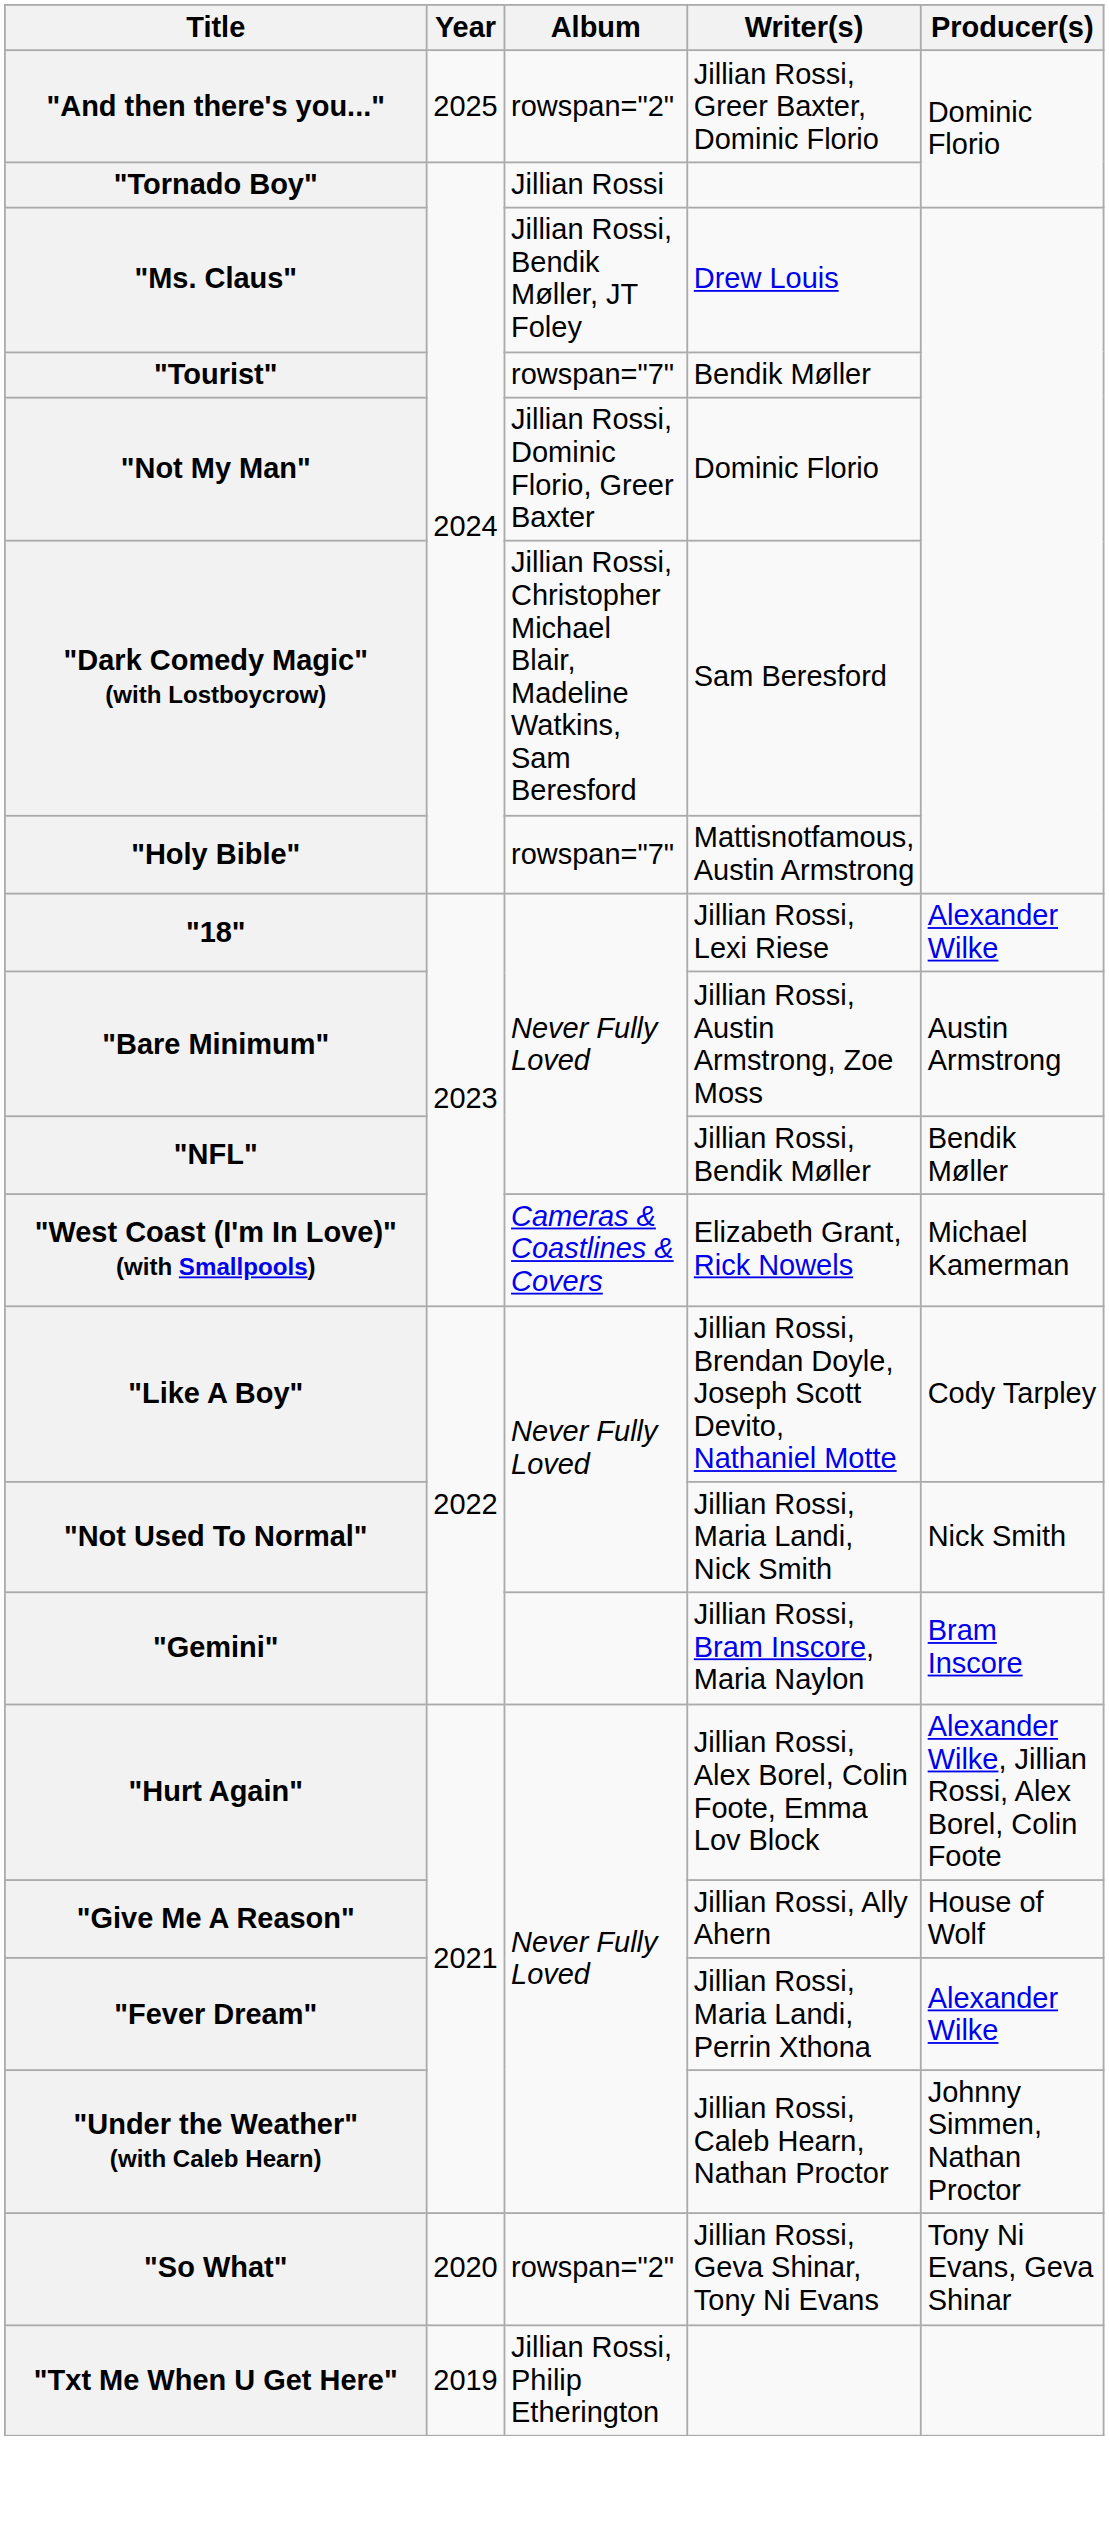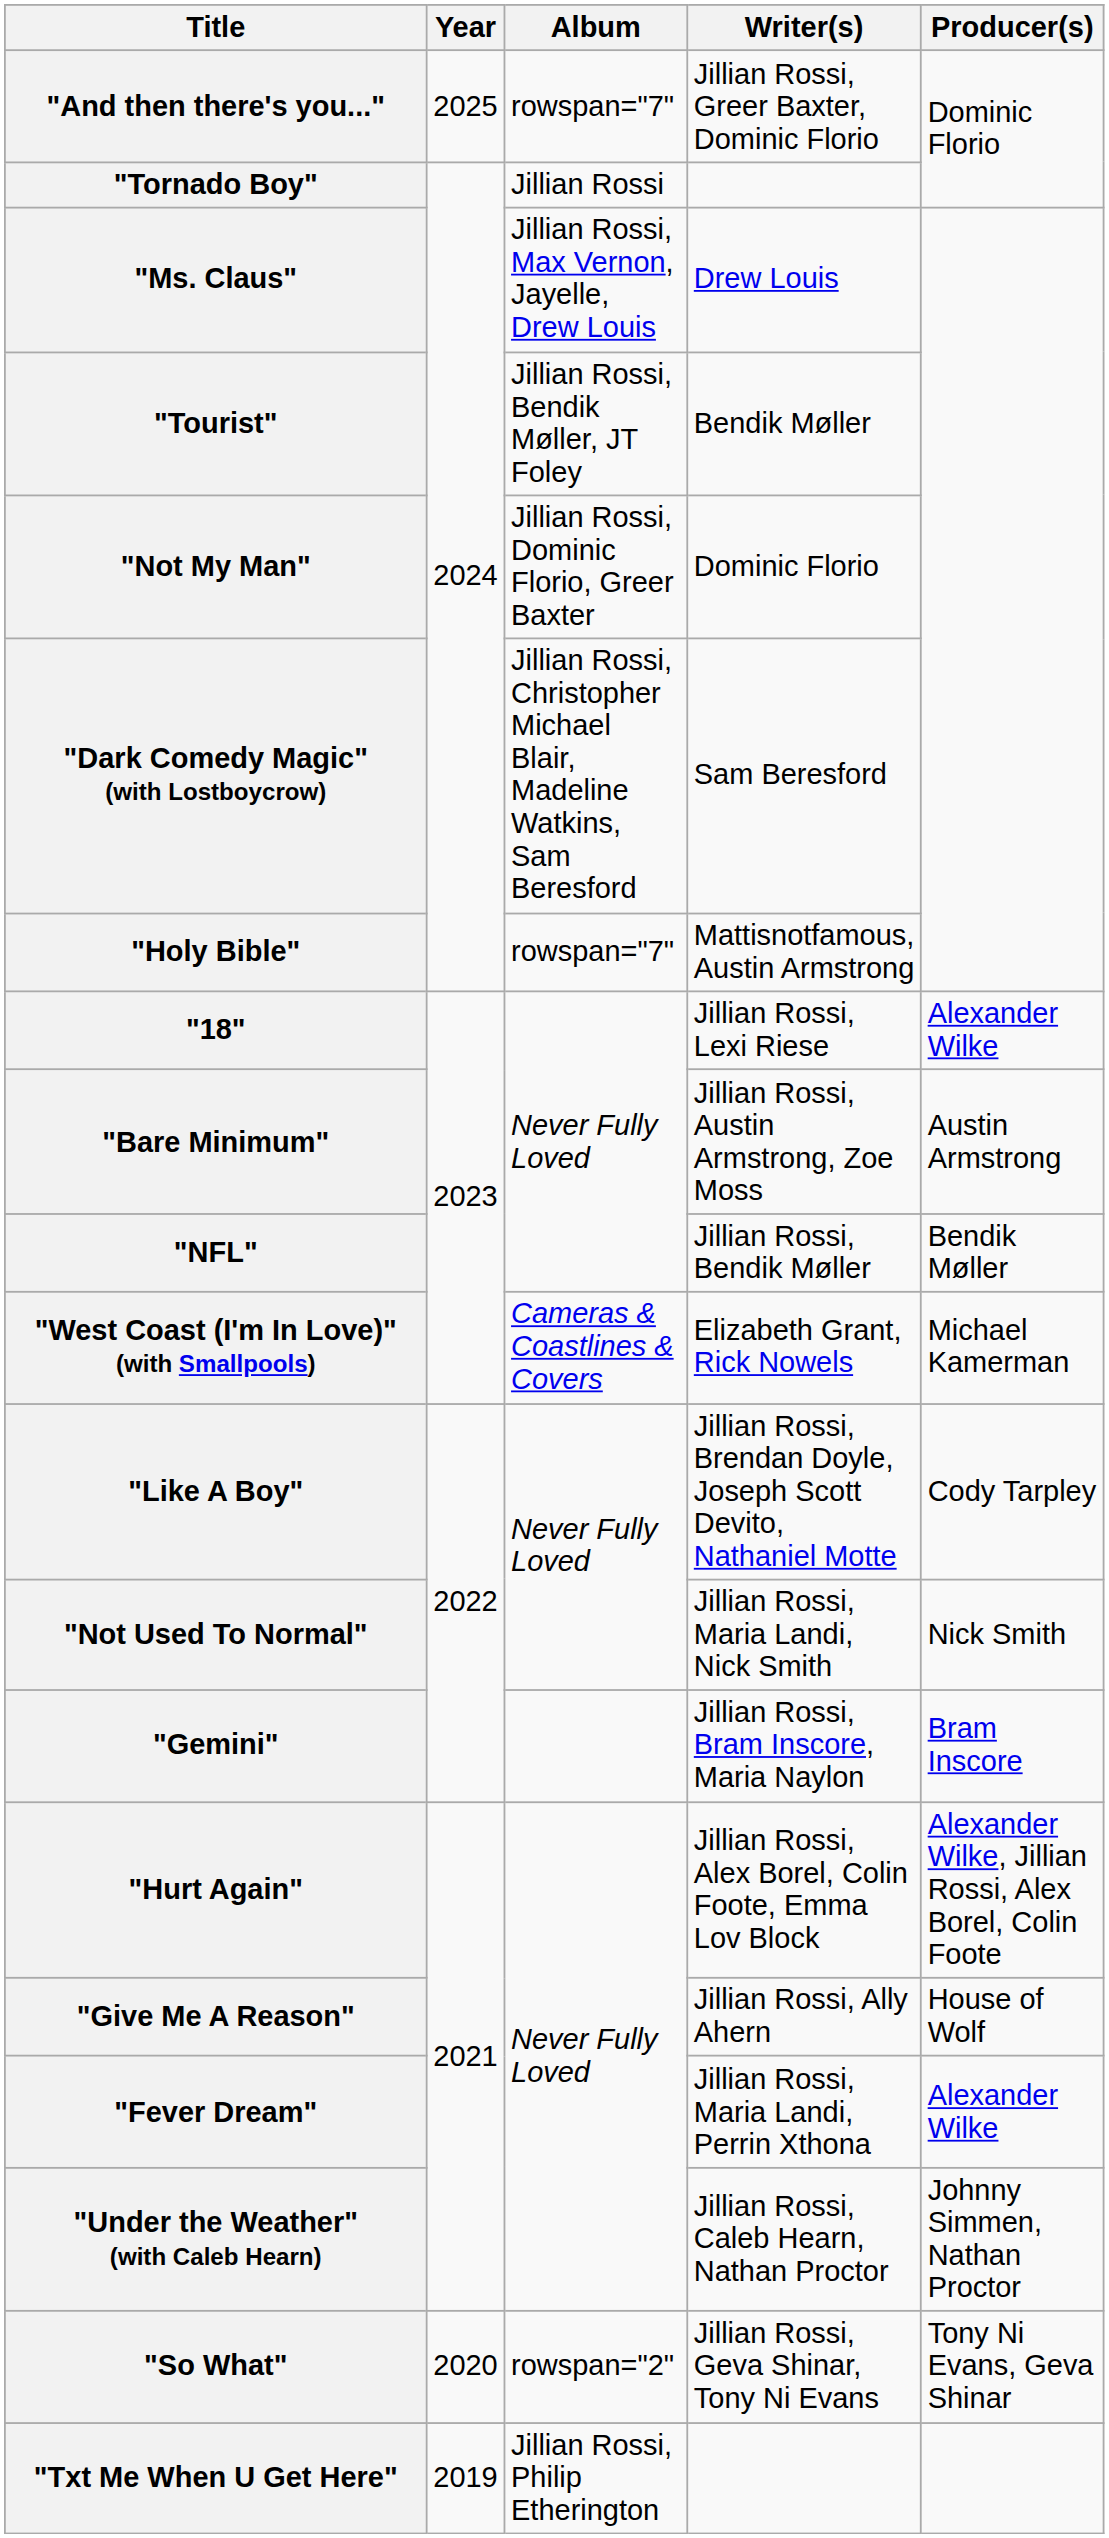(593, 105) rowspan="2" -> (593, 105) rowspan="7"
(592, 279) Jillian Rossi, Bendik Møller, JT Foley -> (592, 279) Jillian Rossi, Max Vernon, Jayelle, Drew Louis
(593, 374) rowspan="7" -> (592, 422) Jillian Rossi, Bendik Møller, JT Foley
